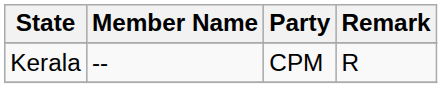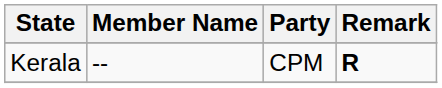(350, 62) normal -> (350, 62) bold
